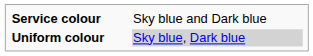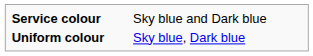(189, 37) lightgrey background -> (189, 37) no background
